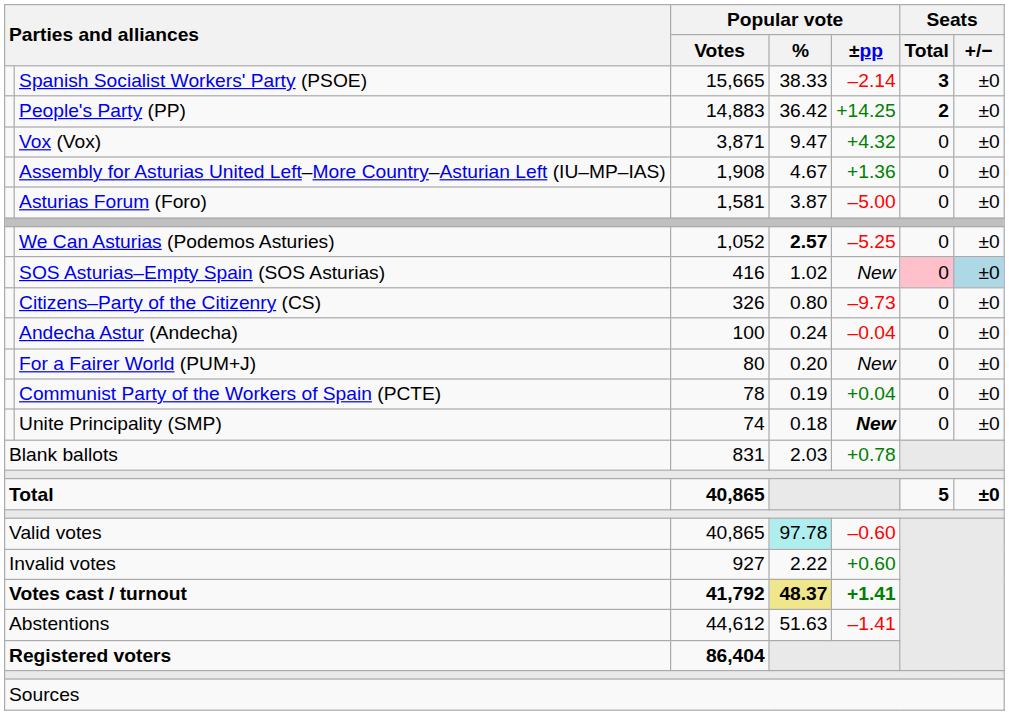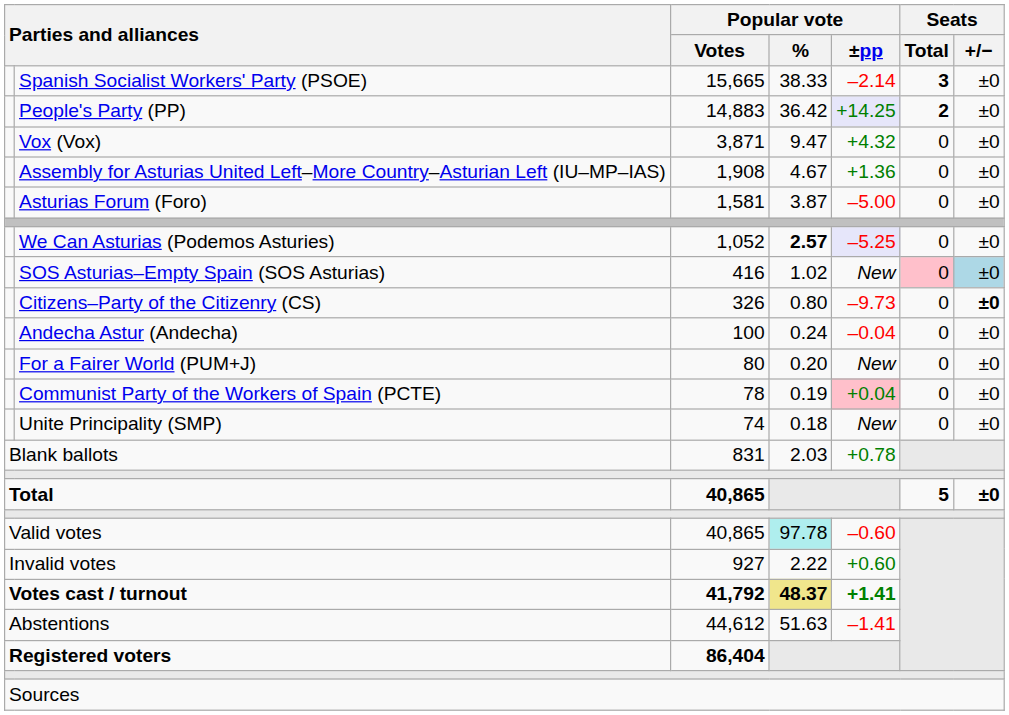(866, 111) no background -> (866, 111) lavender background
(872, 241) no background -> (872, 241) lavender background
(989, 302) normal -> (989, 302) bold
(871, 393) no background -> (871, 393) pink background
(876, 424) bold -> (876, 424) normal
